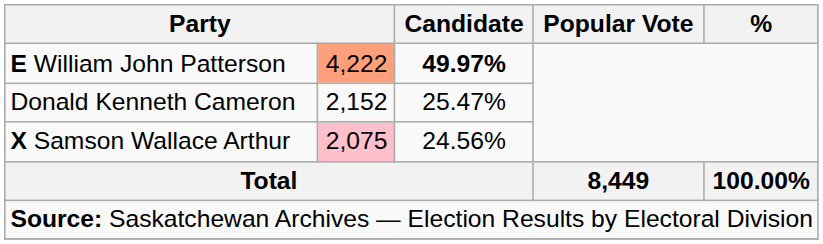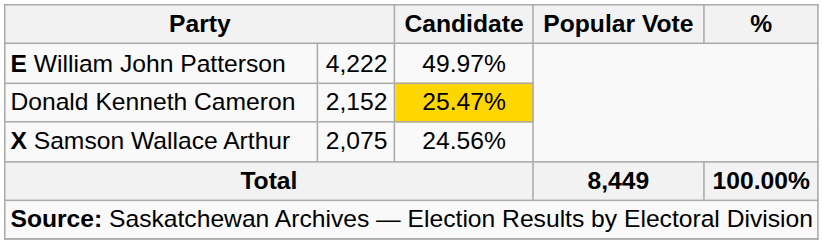(357, 63) lightsalmon background -> (357, 63) no background
(464, 63) bold -> (464, 63) normal
(464, 102) no background -> (464, 102) gold background
(357, 141) pink background -> (357, 141) no background
